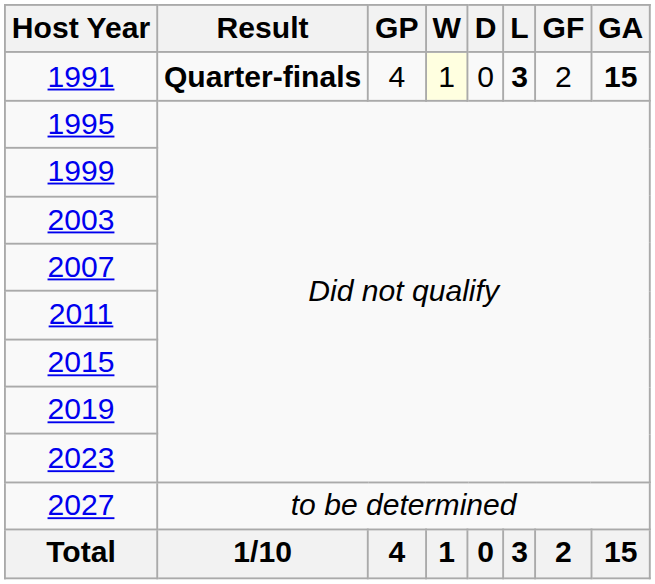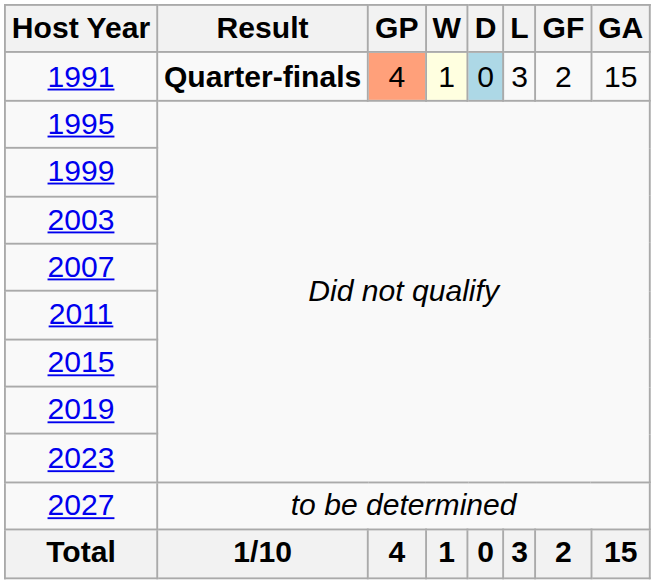(397, 76) no background -> (397, 76) lightsalmon background
(486, 76) no background -> (486, 76) lightblue background
(520, 76) bold -> (520, 76) normal
(621, 76) bold -> (621, 76) normal
